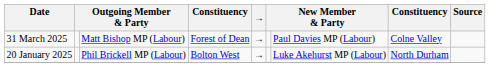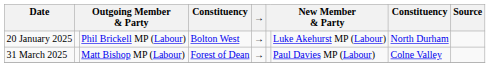rows swapped: (39, 54) <-> (37, 39)
